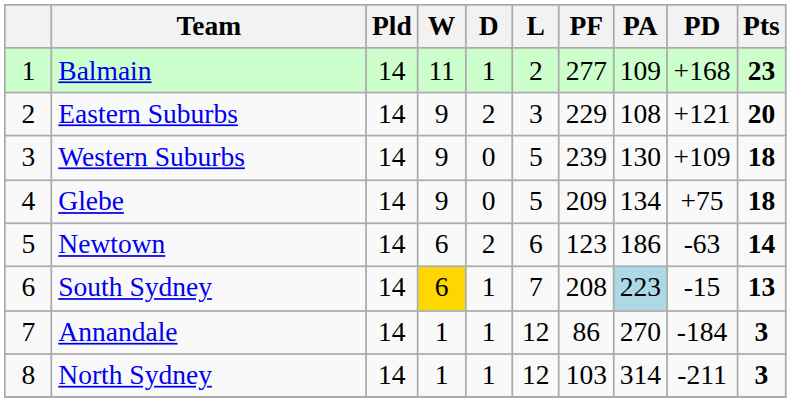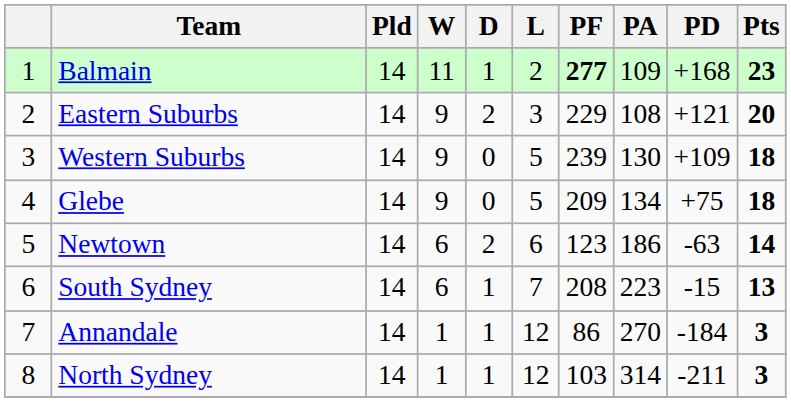(586, 69) normal -> (586, 69) bold
(442, 288) gold background -> (442, 288) no background
(640, 288) lightblue background -> (640, 288) no background
